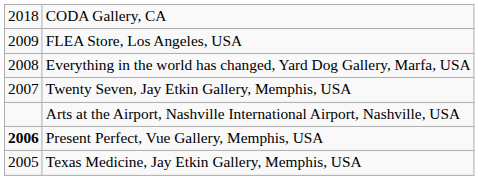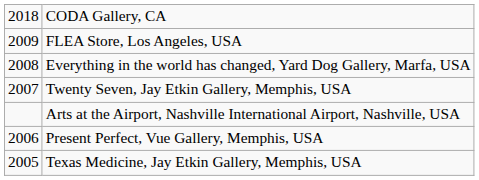(23, 138) bold -> (23, 138) normal
